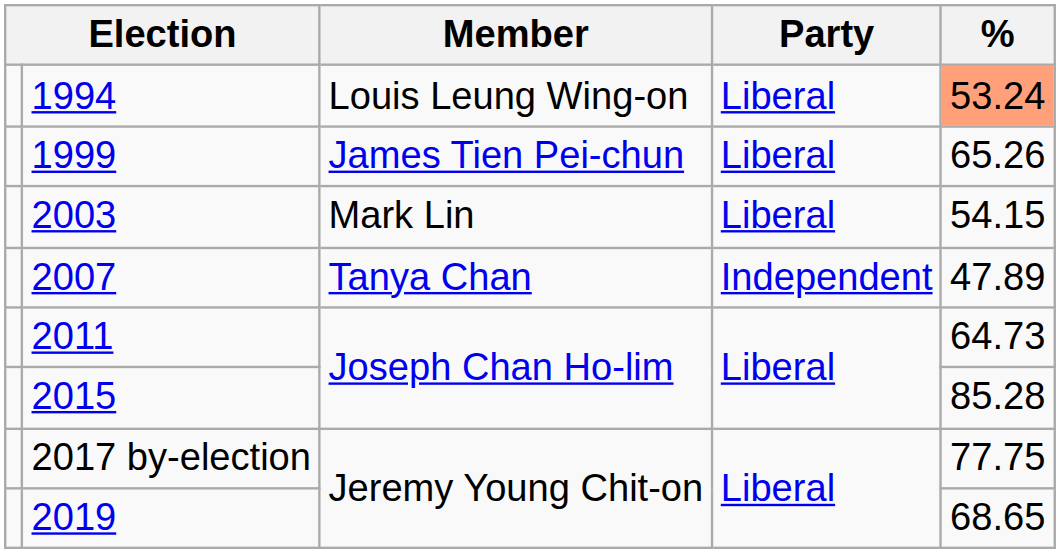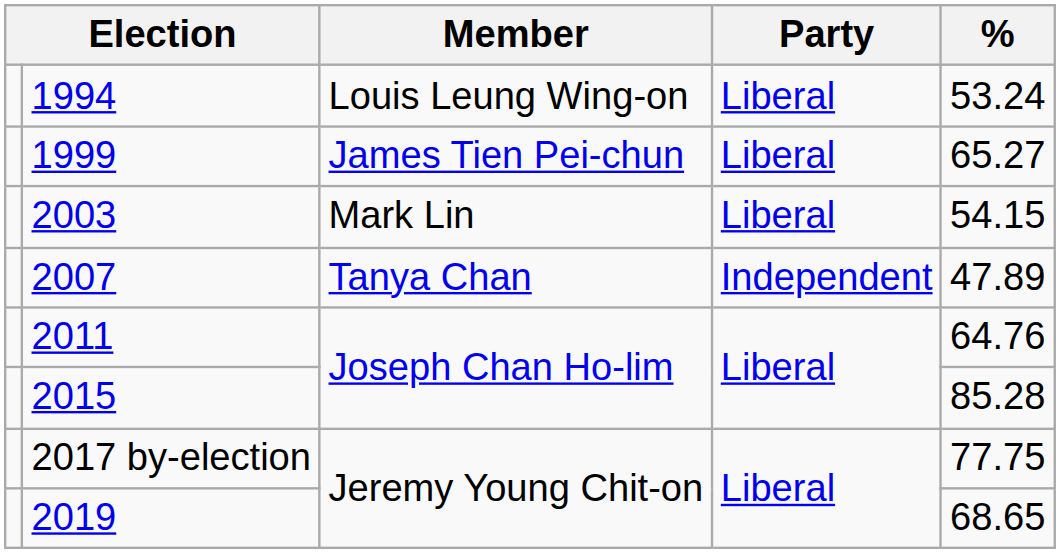(998, 95) lightsalmon background -> (998, 95) no background
(998, 155) 65.26 -> (998, 155) 65.27
(998, 336) 64.73 -> (998, 336) 64.76
